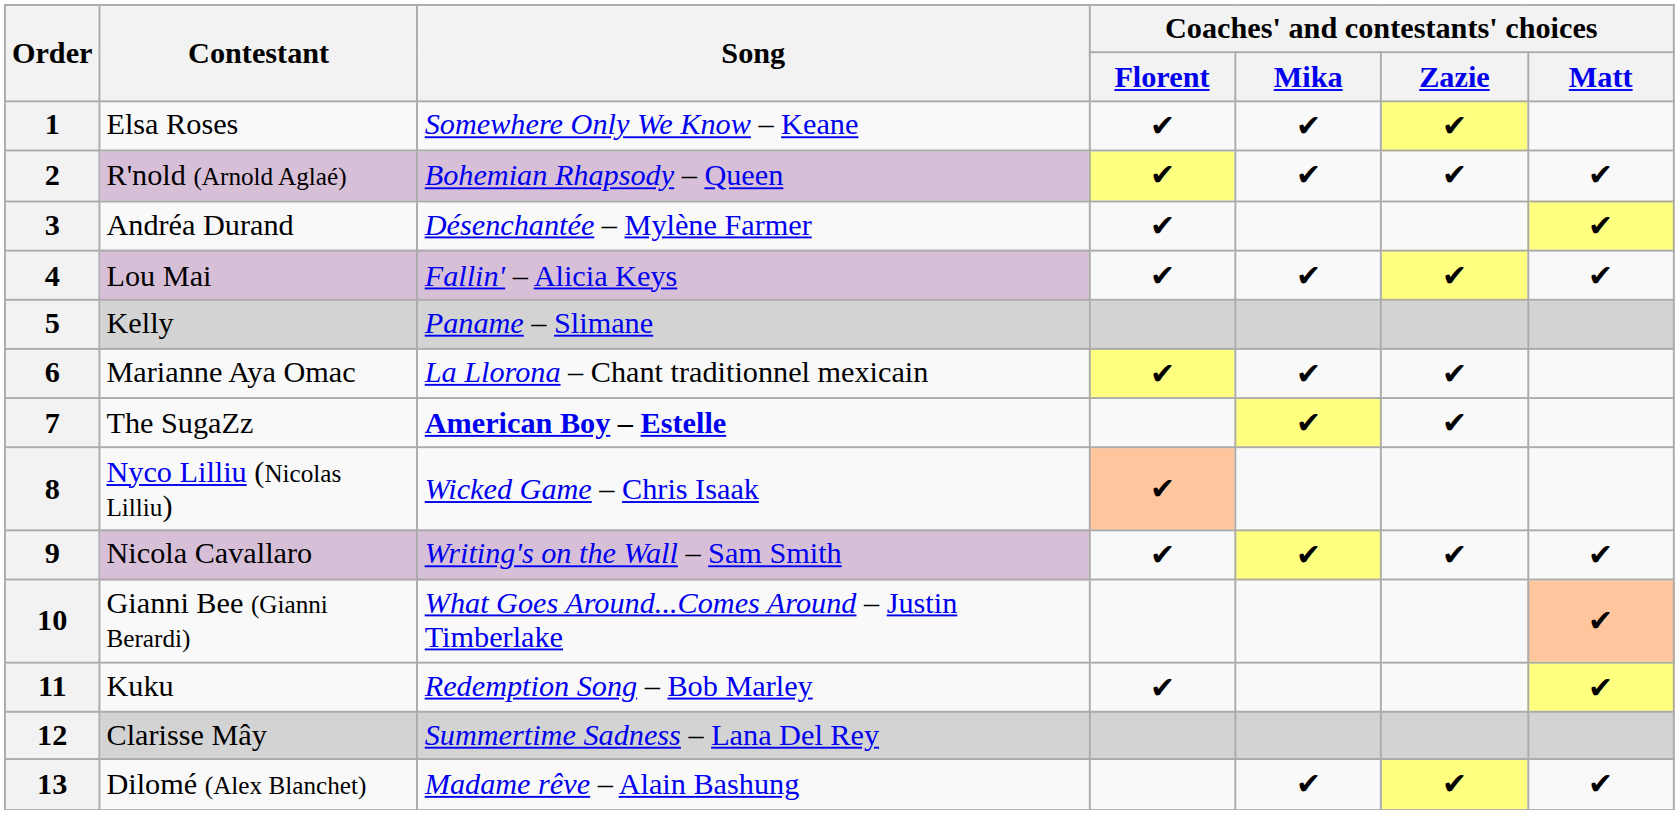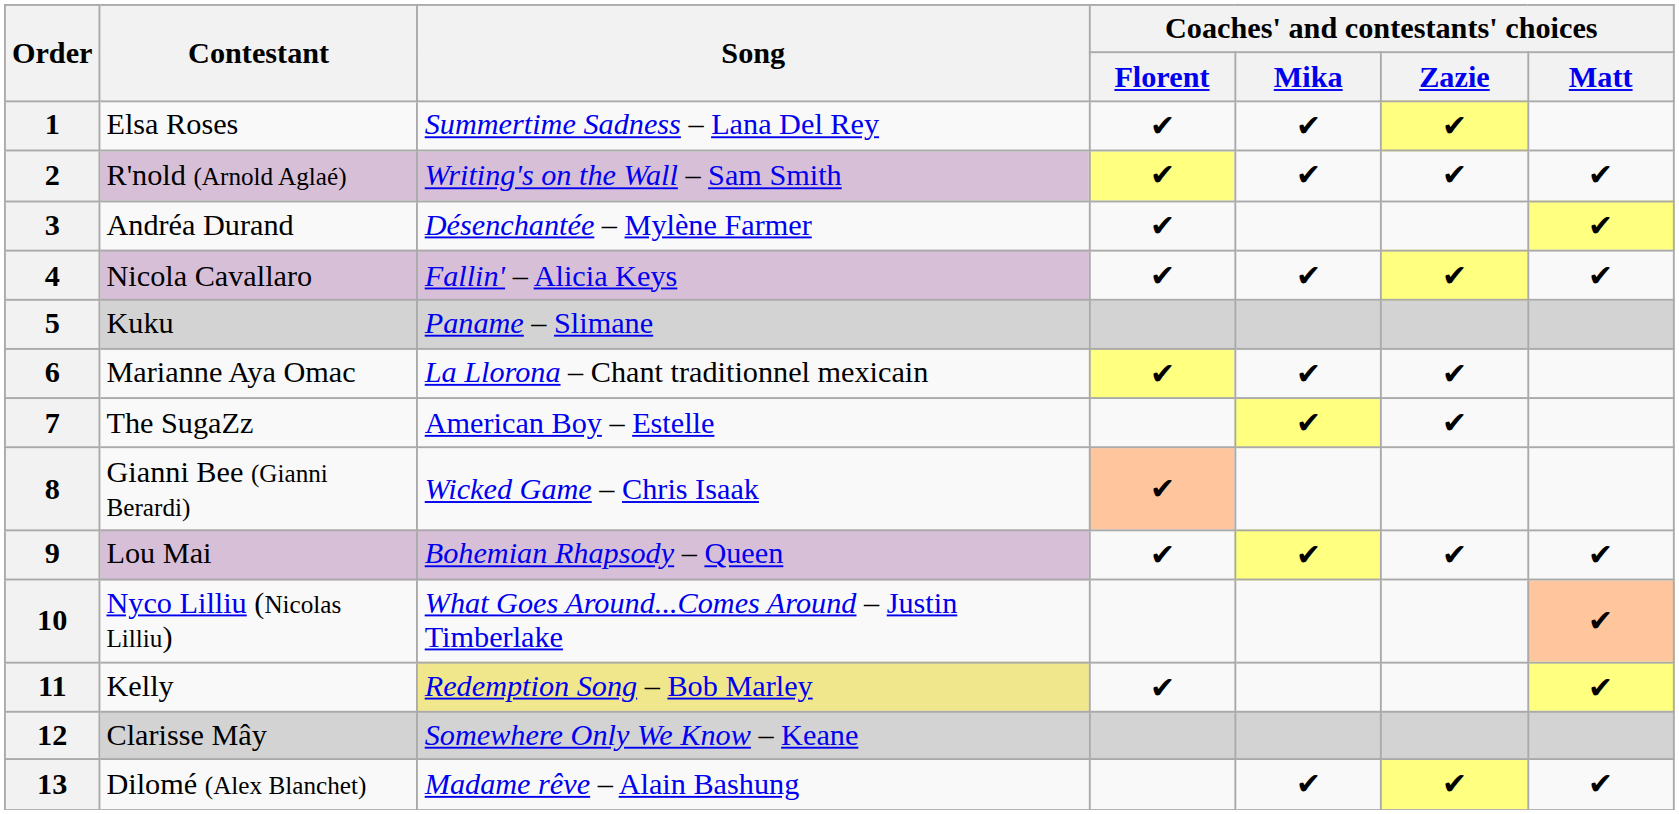(642, 125) Somewhere Only We Know – Keane -> (652, 125) Summertime Sadness – Lana Del Rey
(604, 175) Bohemian Rhapsody – Queen -> (633, 175) Writing's on the Wall – Sam Smith
(159, 274) Lou Mai -> (209, 274) Nicola Cavallaro
(140, 323) Kelly -> (140, 323) Kuku
(575, 422) bold -> (570, 422) normal
(224, 488) Nyco Lilliu (Nicolas Lilliu) -> (217, 488) Gianni Bee (Gianni Berardi)
(209, 554) Nicola Cavallaro -> (159, 554) Lou Mai
(633, 554) Writing's on the Wall – Sam Smith -> (604, 554) Bohemian Rhapsody – Queen
(217, 620) Gianni Bee (Gianni Berardi) -> (224, 620) Nyco Lilliu (Nicolas Lilliu)
(140, 686) Kuku -> (140, 686) Kelly
(619, 686) no background -> (619, 686) khaki background
(652, 735) Summertime Sadness – Lana Del Rey -> (642, 735) Somewhere Only We Know – Keane
